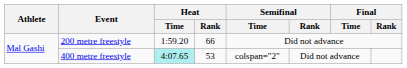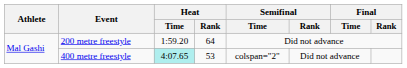(210, 41) 66 -> (210, 41) 64
